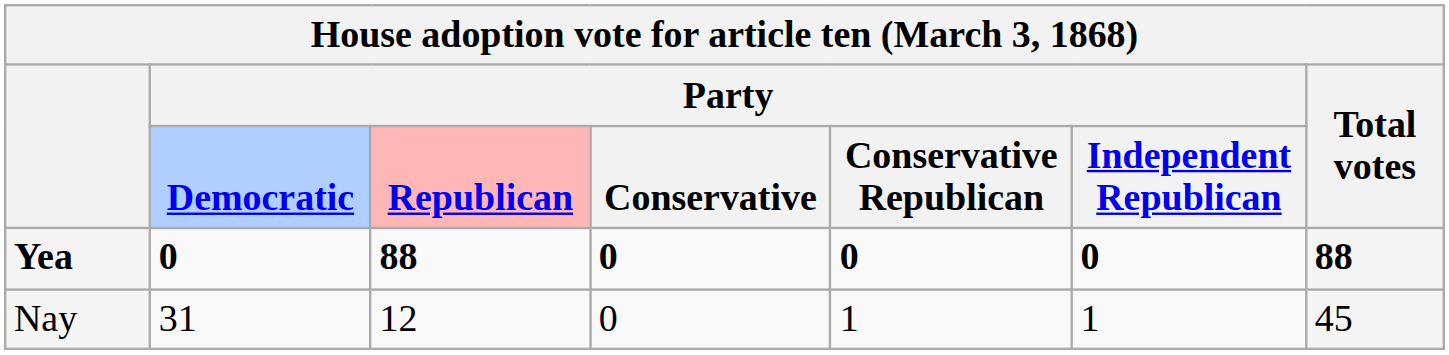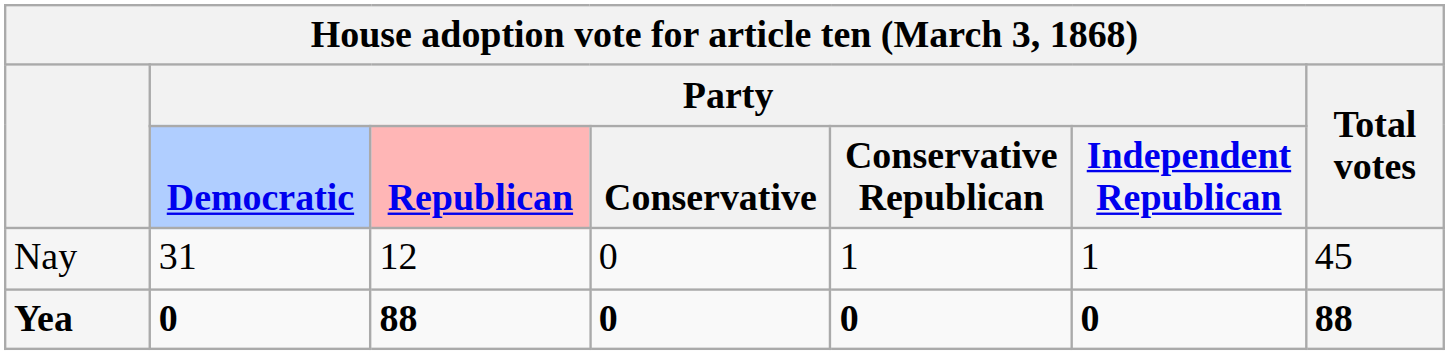rows swapped: (43, 257) <-> (46, 317)
